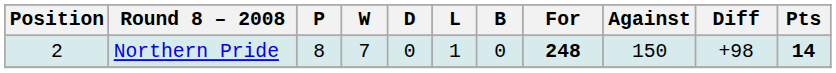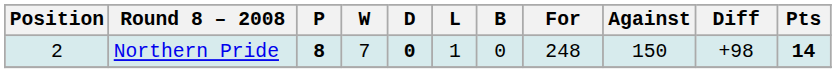(319, 51) normal -> (319, 51) bold
(410, 51) normal -> (410, 51) bold
(563, 51) bold -> (563, 51) normal
